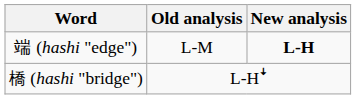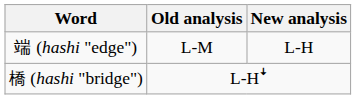(299, 47) bold -> (299, 47) normal
